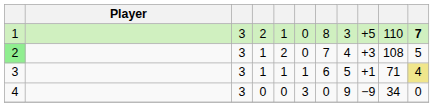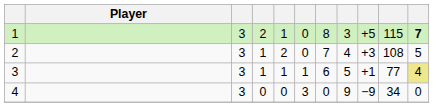(393, 33) 110 -> (393, 33) 115
(15, 53) lightgreen background -> (15, 53) no background
(393, 72) 71 -> (393, 72) 77
